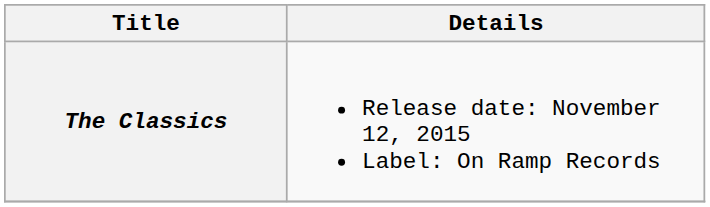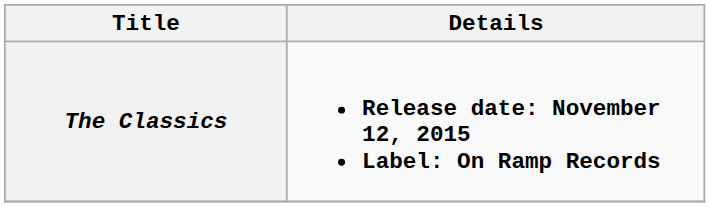(496, 135) normal -> (496, 135) bold
